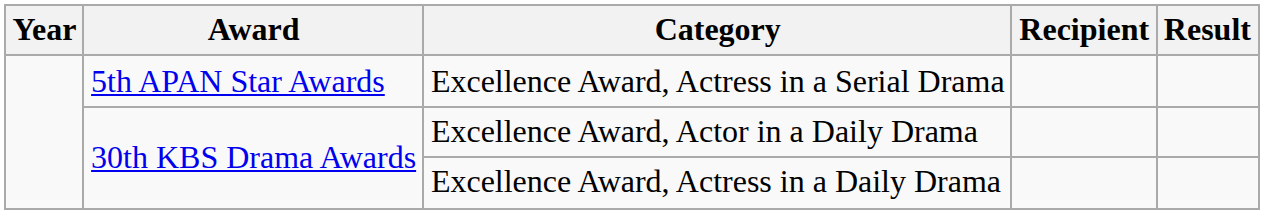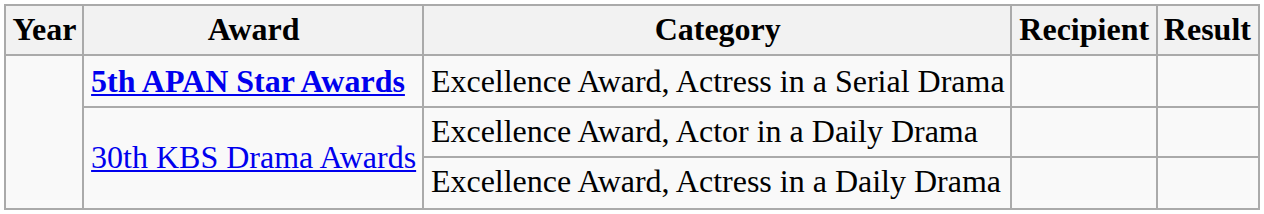(238, 80) normal -> (248, 80) bold
